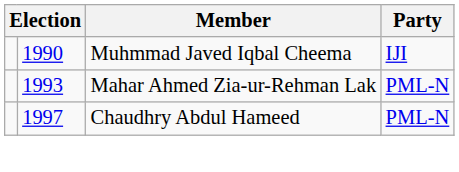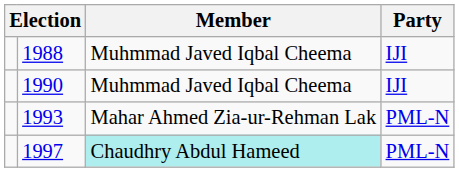+ row: (43, 53)
(195, 118) no background -> (195, 150) paleturquoise background
